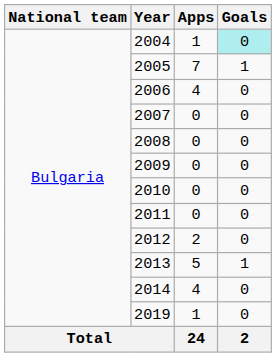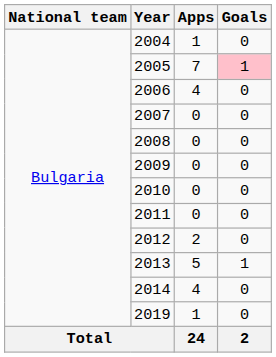(244, 42) paleturquoise background -> (244, 42) no background
(244, 67) no background -> (244, 67) pink background
